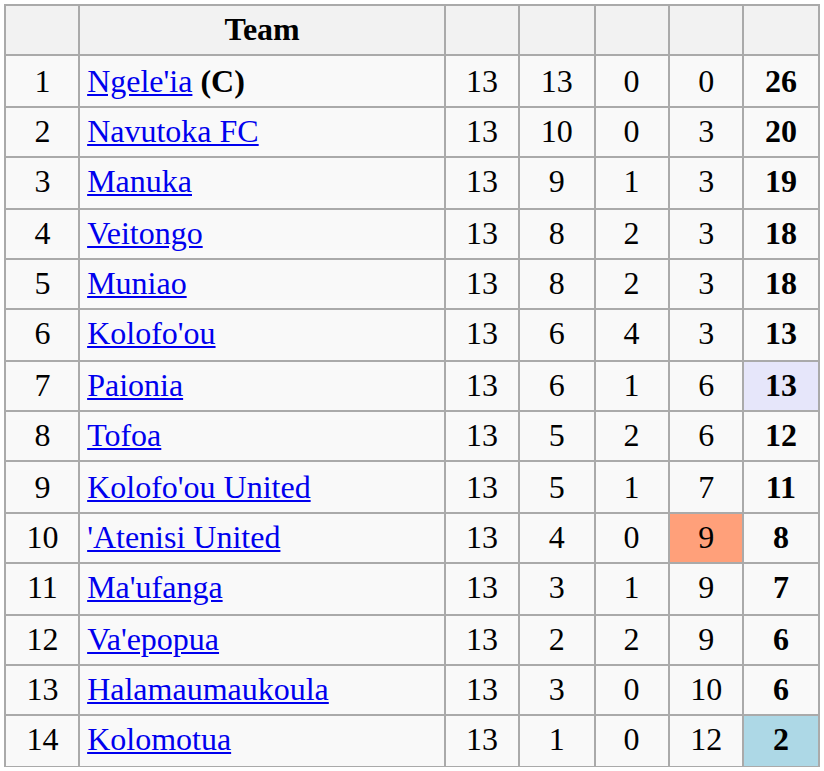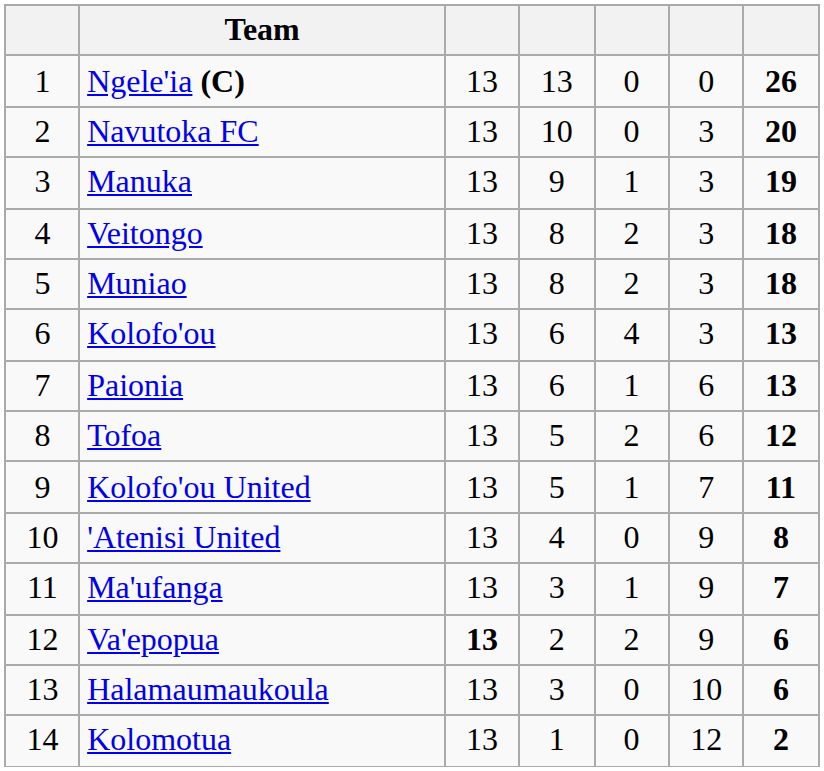(781, 385) lavender background -> (781, 385) no background
(706, 537) lightsalmon background -> (706, 537) no background
(482, 638) normal -> (482, 638) bold
(781, 740) lightblue background -> (781, 740) no background
